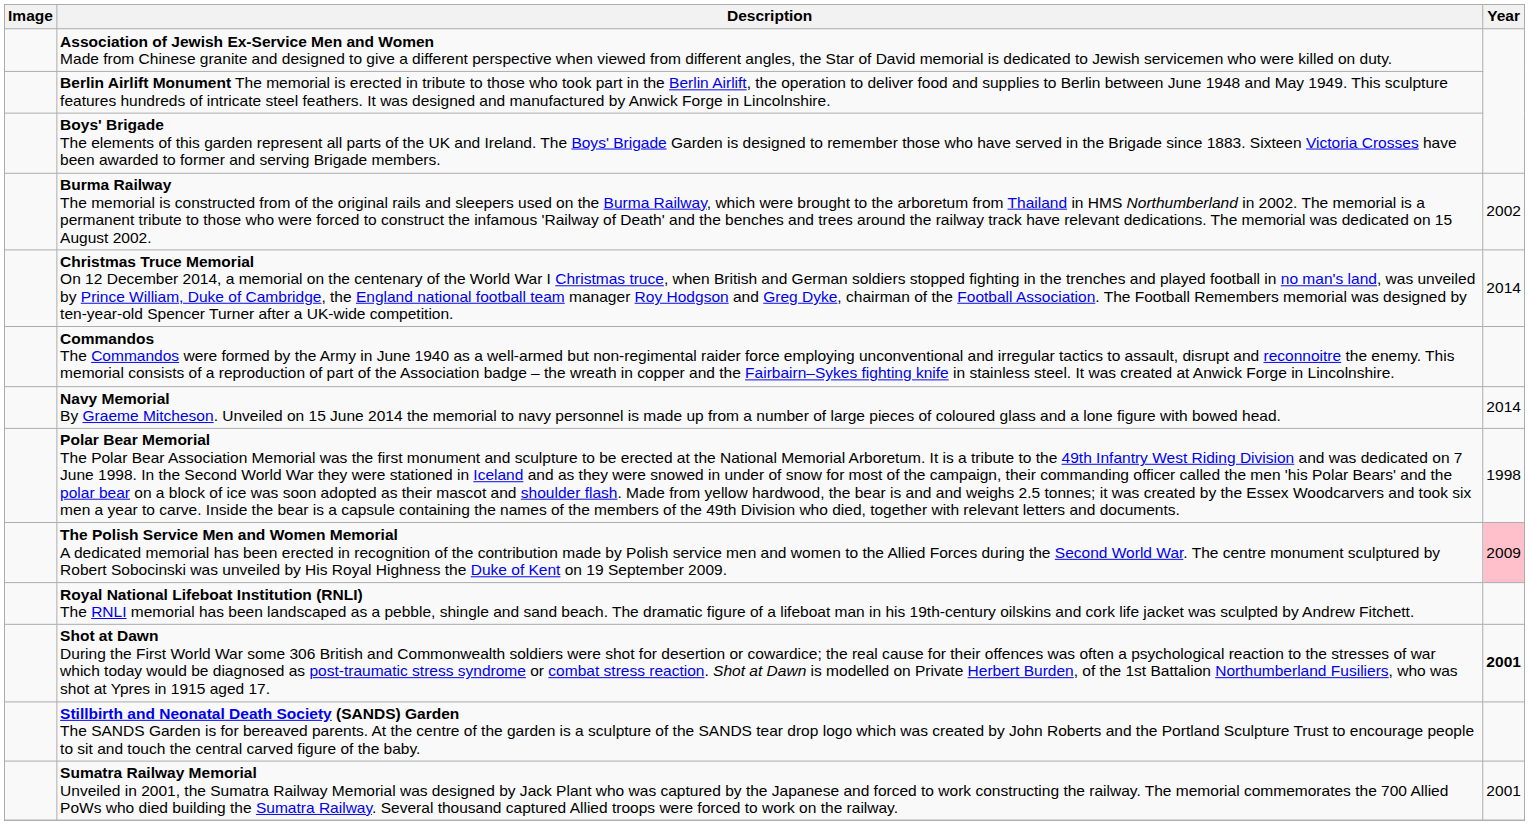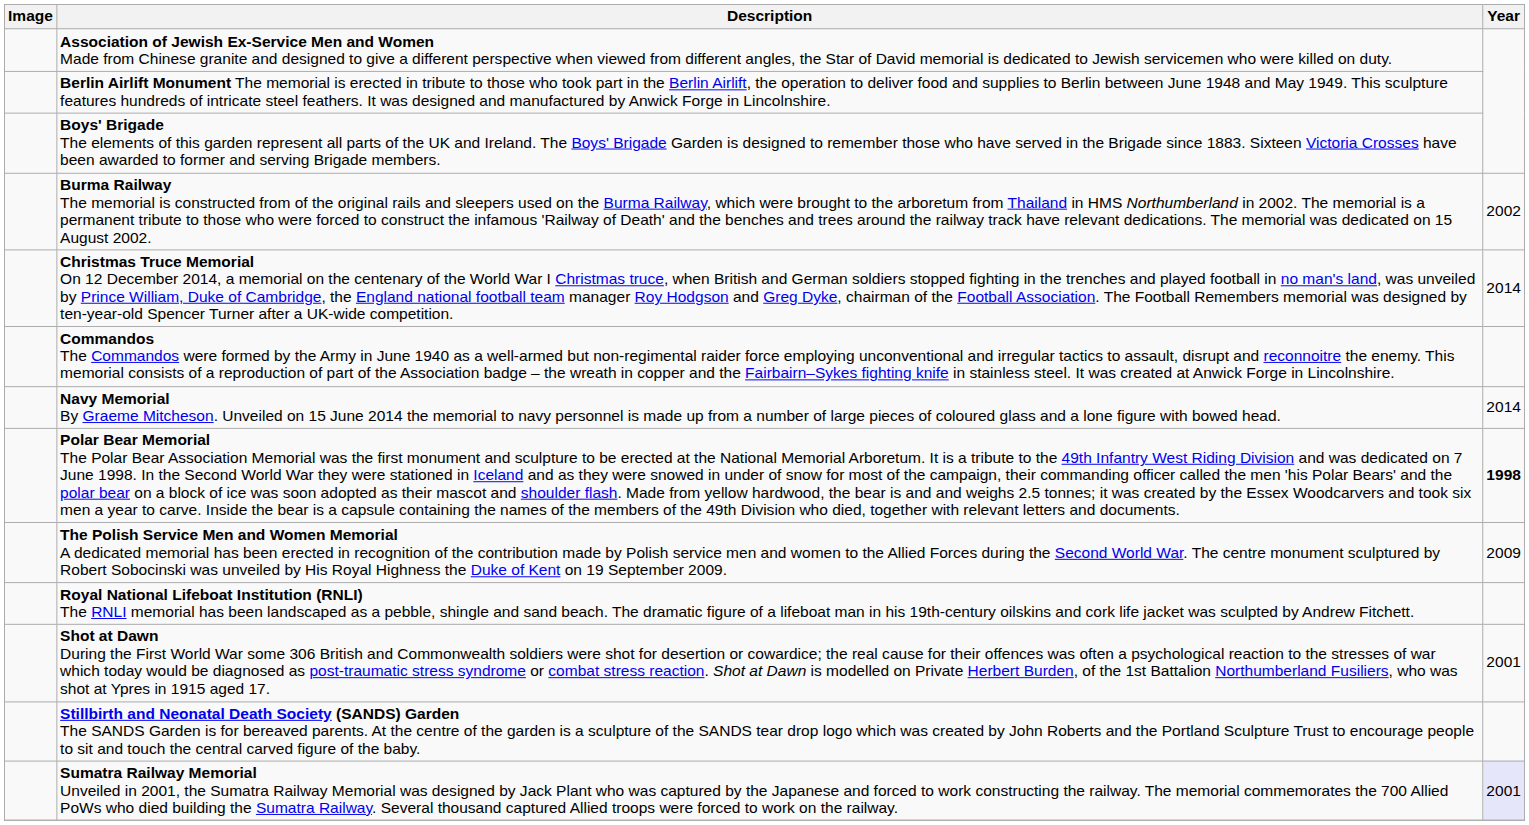(1504, 475) normal -> (1504, 475) bold
(1504, 552) pink background -> (1504, 552) no background
(1504, 662) bold -> (1504, 662) normal
(1504, 790) no background -> (1504, 790) lavender background
